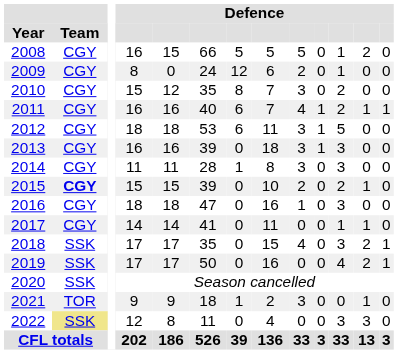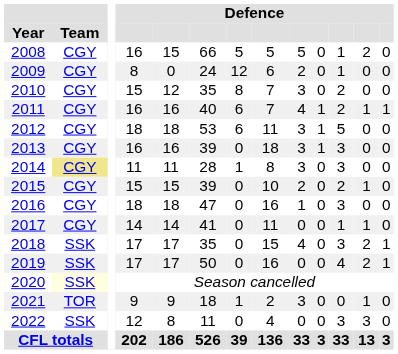(80, 167) no background -> (80, 167) khaki background
(80, 186) bold -> (80, 186) normal
(80, 282) no background -> (80, 282) lightyellow background
(80, 320) khaki background -> (80, 320) no background
